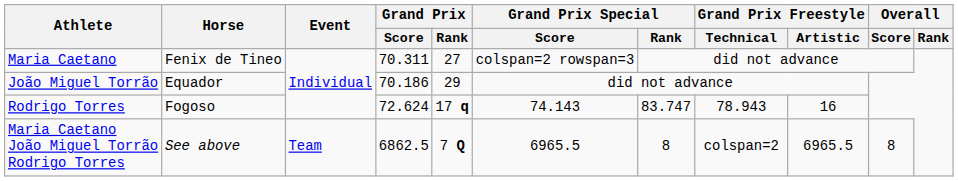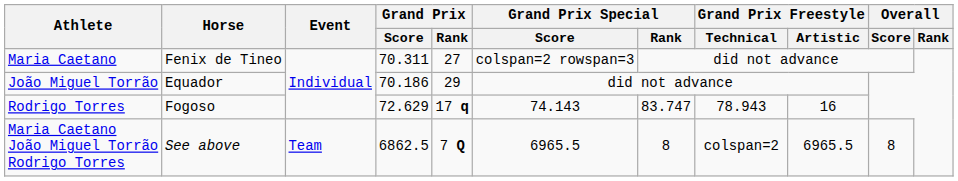(404, 107) 72.624 -> (404, 107) 72.629
